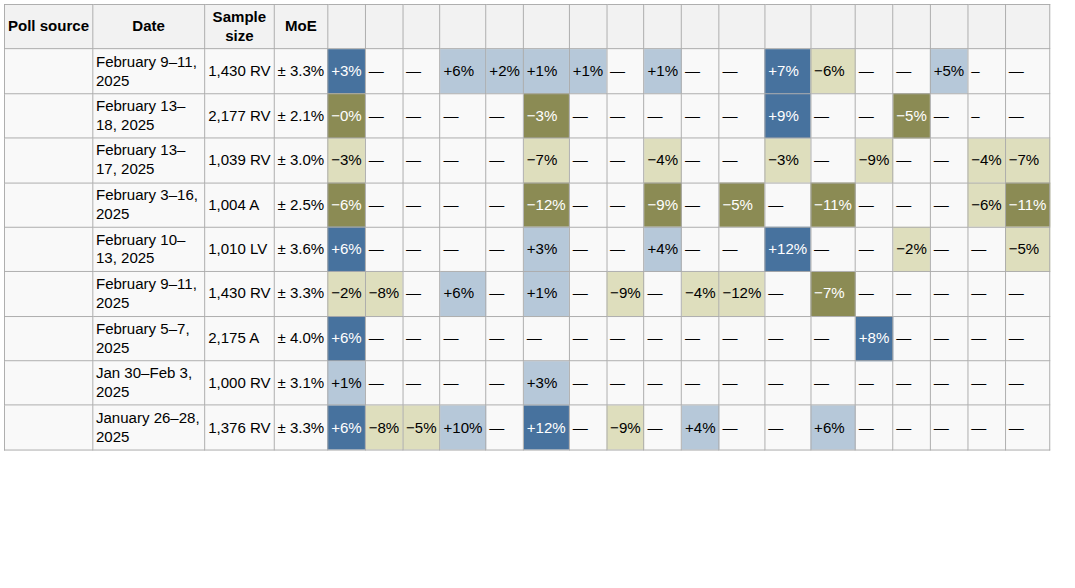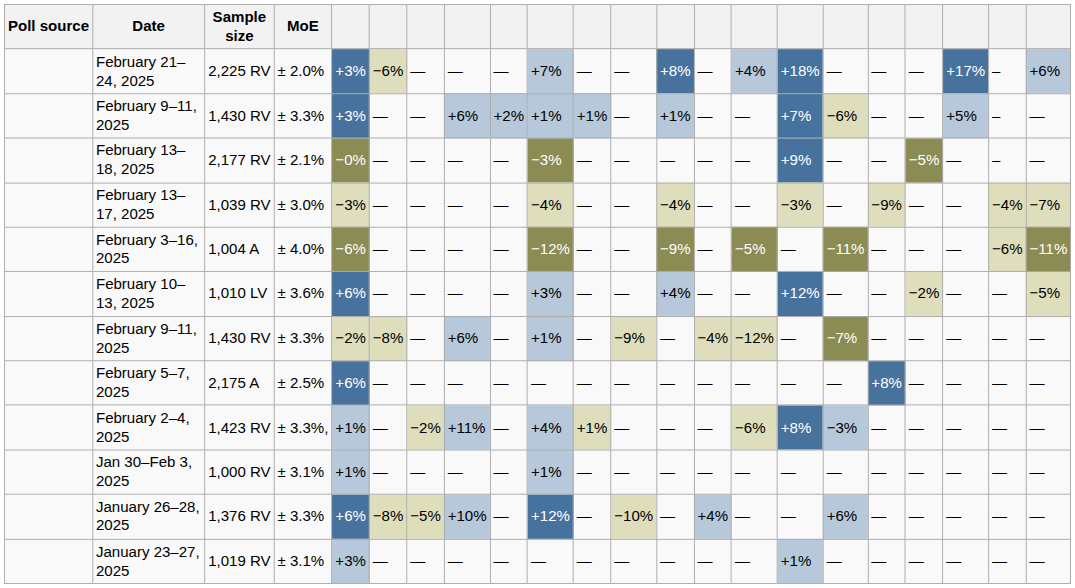+ row: (141, 71)
(542, 160) −7% -> (546, 204) −4%
(301, 204) ± 2.5% -> (301, 249) ± 4.0%
(301, 338) ± 4.0% -> (301, 383) ± 2.5%
+ row: (143, 427)
(542, 383) +3% -> (546, 472) +1%
(625, 427) −9% -> (634, 516) −10%
+ row: (148, 561)
